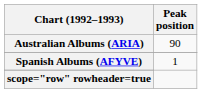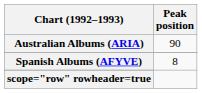(175, 61) 1 -> (175, 61) 8
